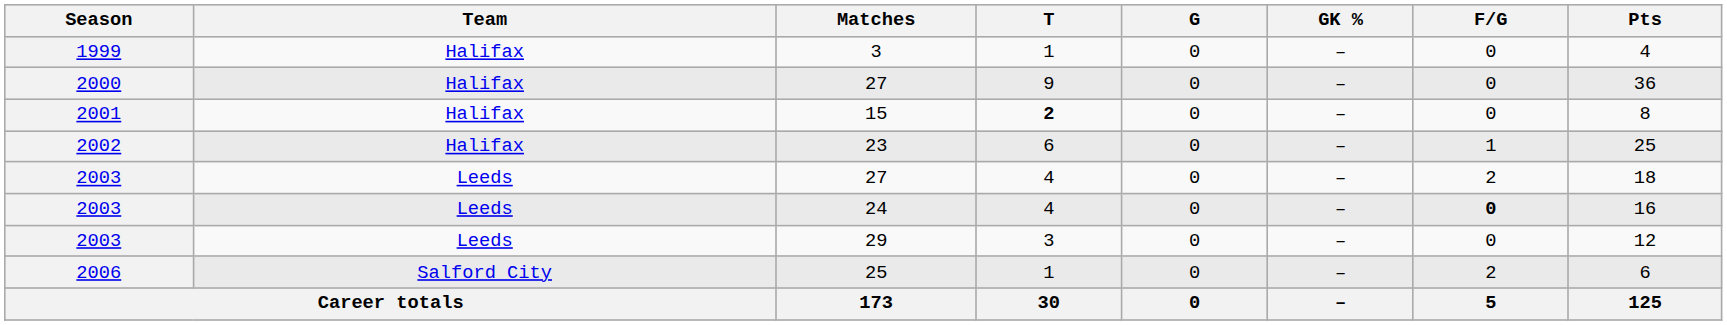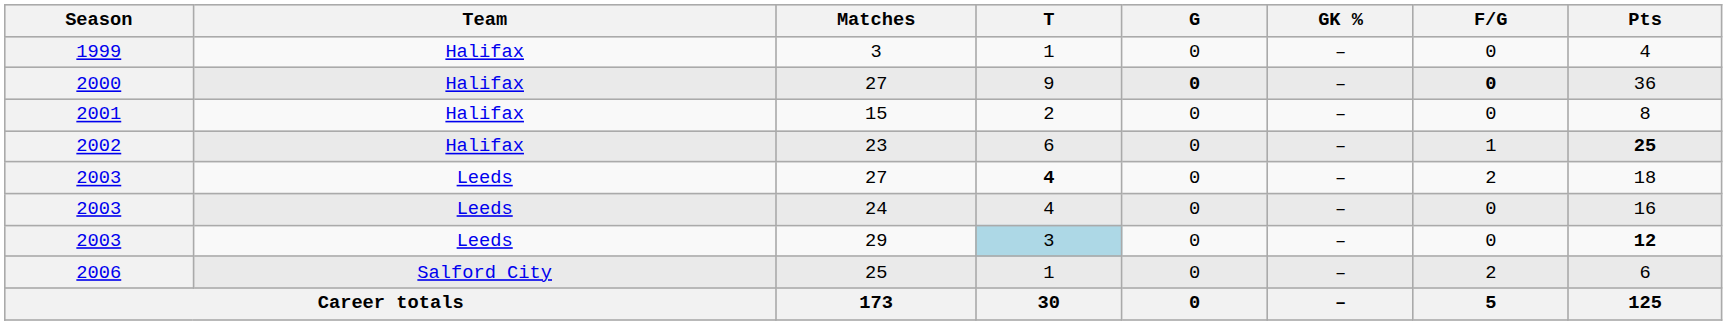(1195, 83) normal -> (1195, 83) bold
(1491, 83) normal -> (1491, 83) bold
(1049, 115) bold -> (1049, 115) normal
(1645, 146) normal -> (1645, 146) bold
(1049, 177) normal -> (1049, 177) bold
(1491, 209) bold -> (1491, 209) normal
(1049, 240) no background -> (1049, 240) lightblue background
(1645, 240) normal -> (1645, 240) bold
